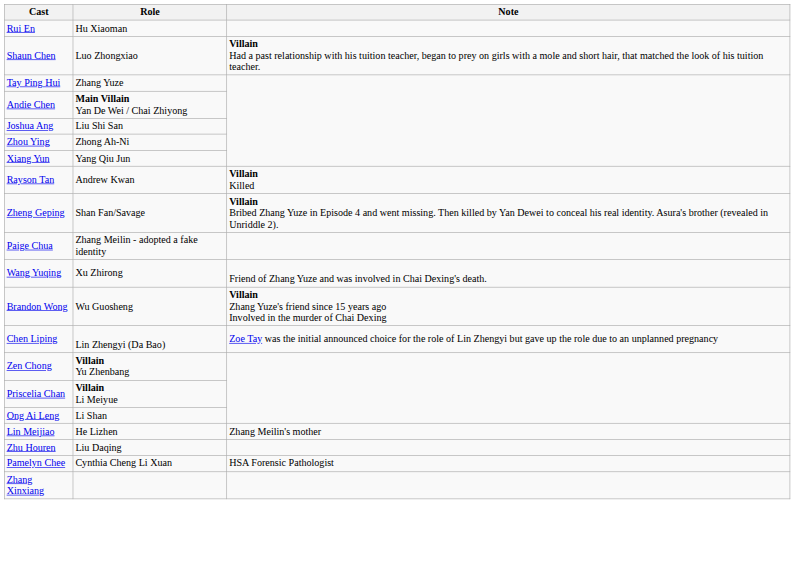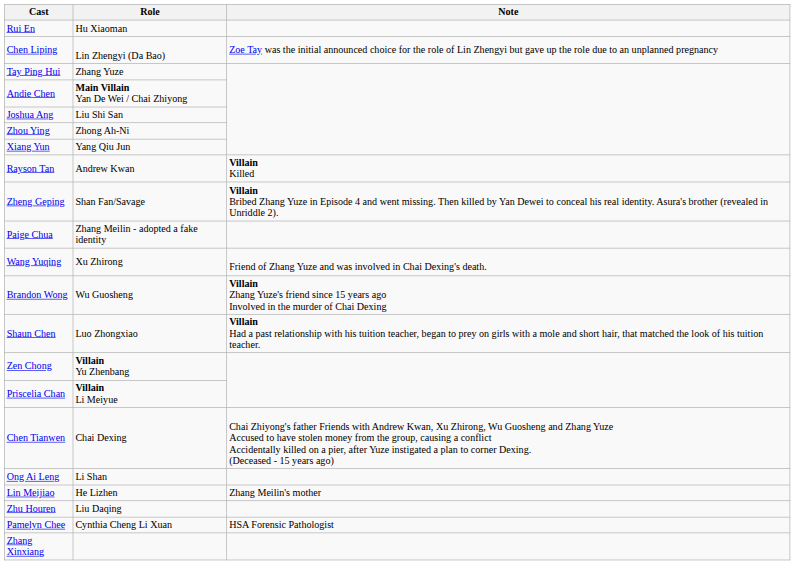rows swapped: (32, 339) <-> (31, 55)
+ row: (36, 438)
